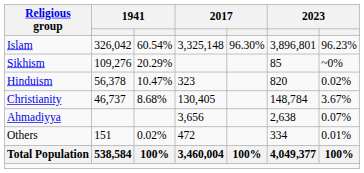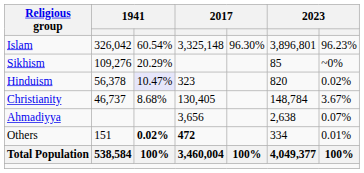(155, 81) no background -> (155, 81) lavender background
(152, 136) normal -> (153, 136) bold
(186, 136) normal -> (186, 136) bold
